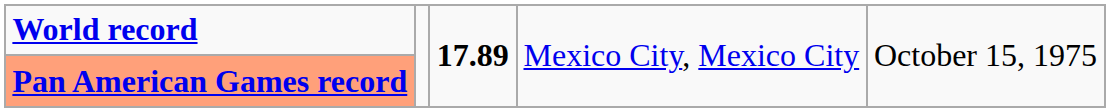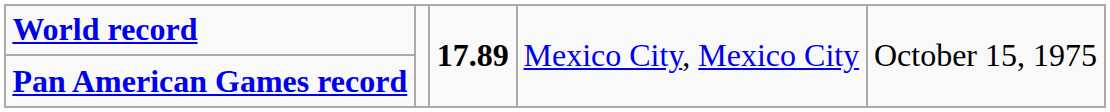(210, 80) lightsalmon background -> (210, 80) no background
